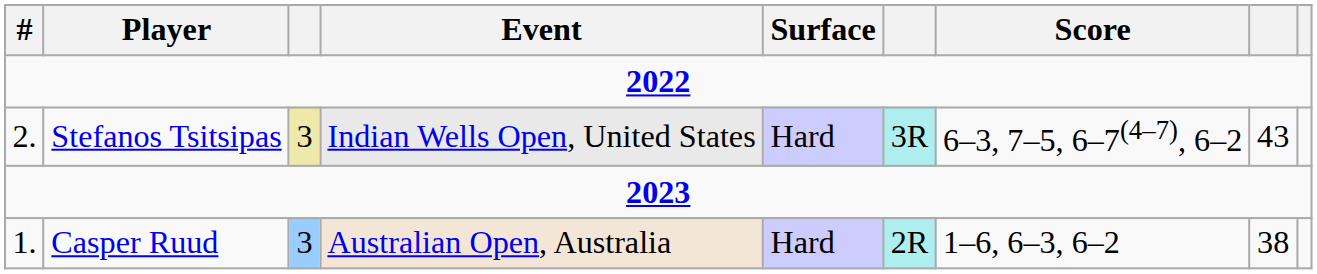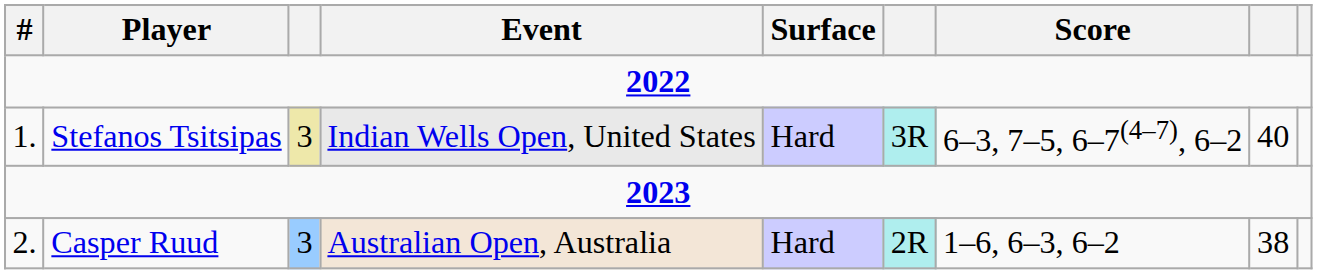(24, 136) 2. -> (24, 136) 1.
(1273, 136) 43 -> (1273, 136) 40
(24, 242) 1. -> (24, 242) 2.
